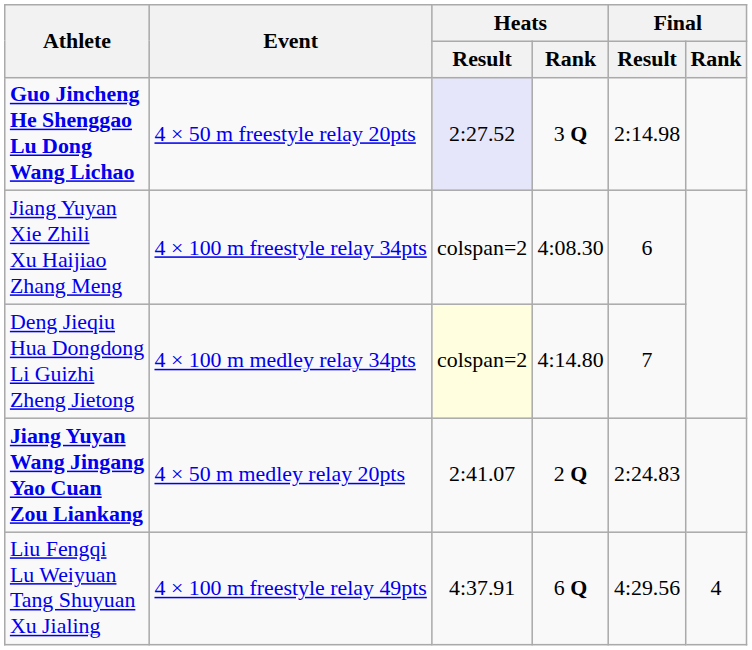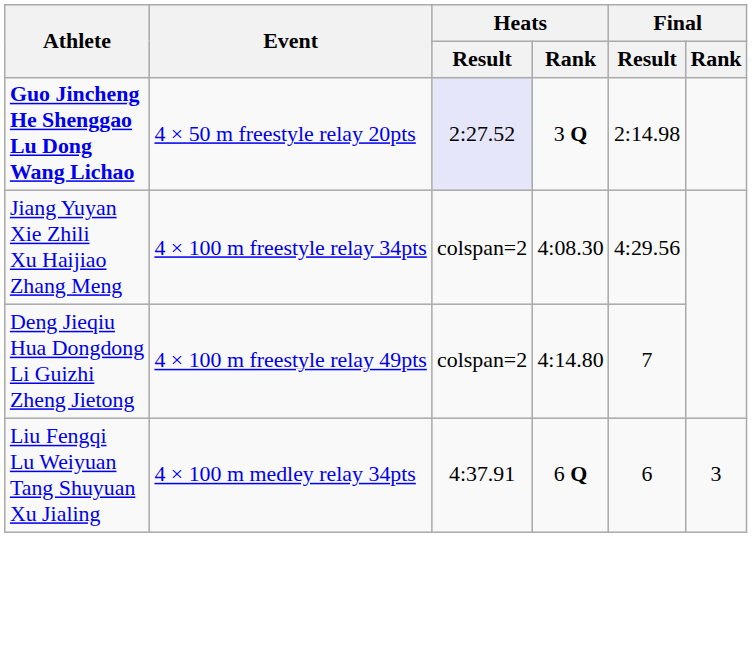(647, 247) 6 -> (647, 247) 4:29.56
(285, 361) 4 × 100 m medley relay 34pts -> (291, 361) 4 × 100 m freestyle relay 49pts
(482, 361) lightyellow background -> (482, 361) no background
- row: (77, 474)
(291, 588) 4 × 100 m freestyle relay 49pts -> (285, 474) 4 × 100 m medley relay 34pts
(647, 588) 4:29.56 -> (647, 474) 6
(716, 588) 4 -> (716, 474) 3
